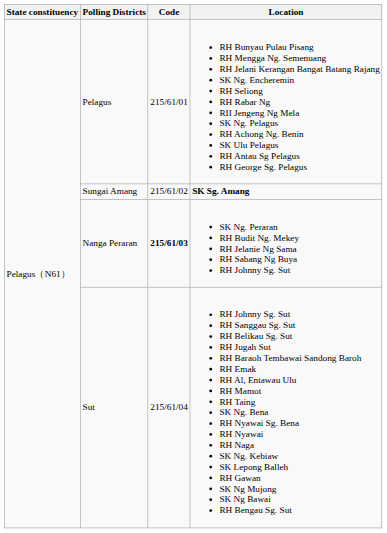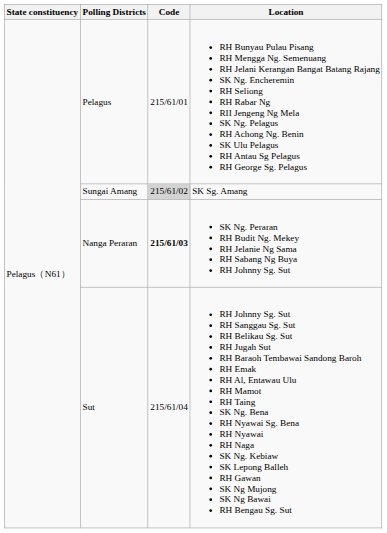(169, 191) no background -> (169, 191) lightgrey background
(221, 191) bold -> (220, 191) normal
